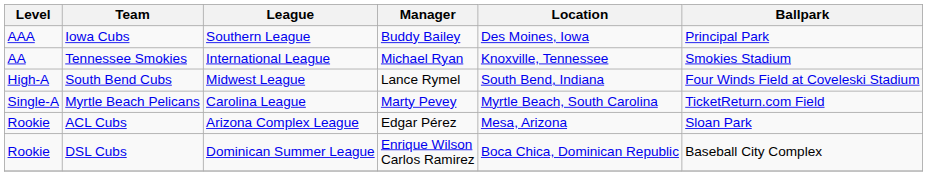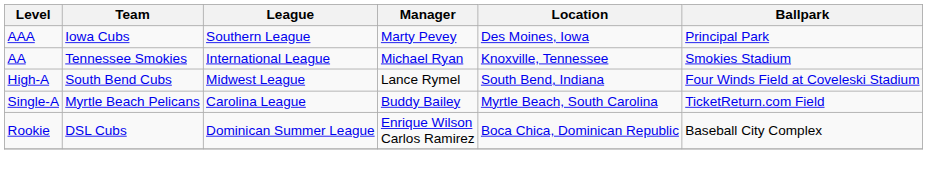(421, 36) Buddy Bailey -> (419, 36) Marty Pevey
(419, 101) Marty Pevey -> (421, 101) Buddy Bailey
- row: (96, 123)
